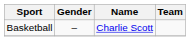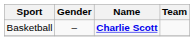(125, 28) normal -> (127, 28) bold
